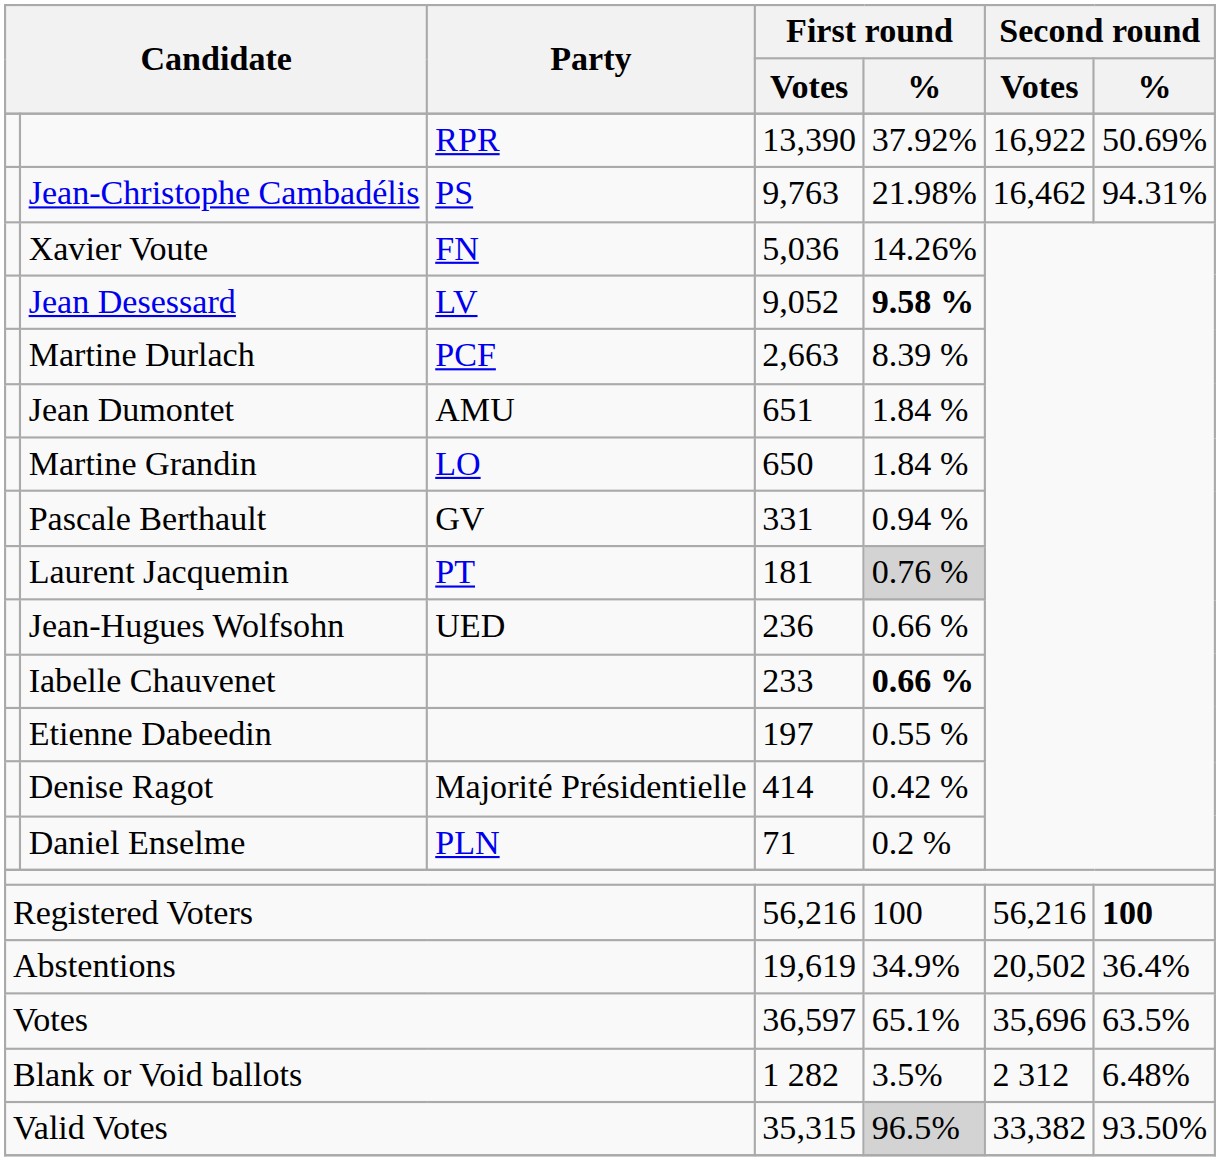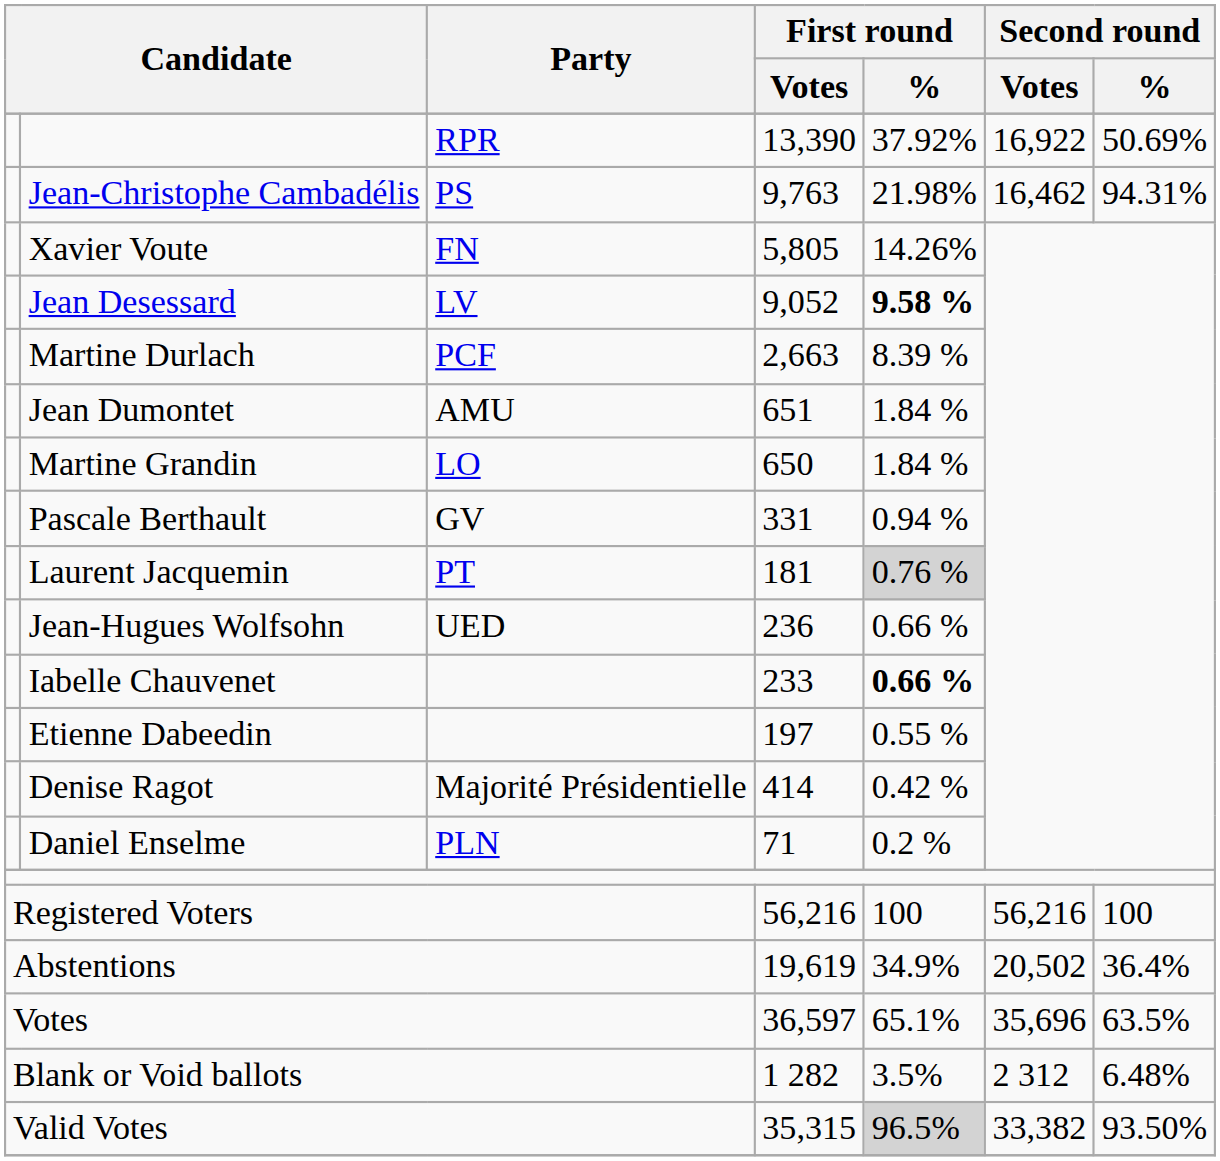(801, 247) 5,036 -> (801, 247) 5,805
(1128, 912) bold -> (1128, 912) normal
